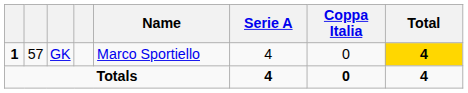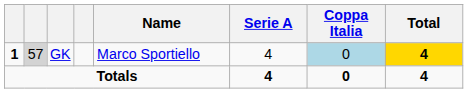(36, 54) no background -> (36, 54) lightgrey background
(346, 54) no background -> (346, 54) lightblue background
